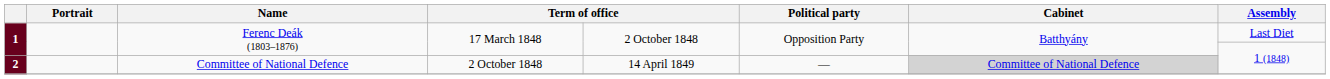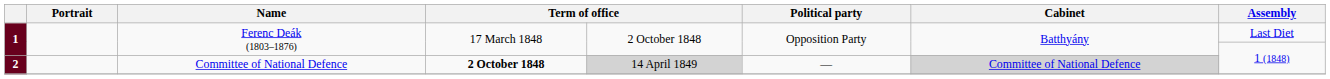(505, 64) normal -> (506, 64) bold
(661, 64) no background -> (664, 64) lightgrey background
